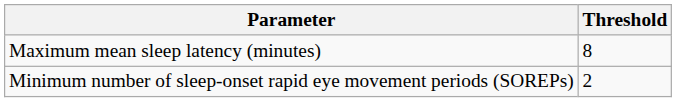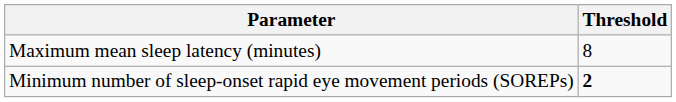(587, 81) normal -> (587, 81) bold
